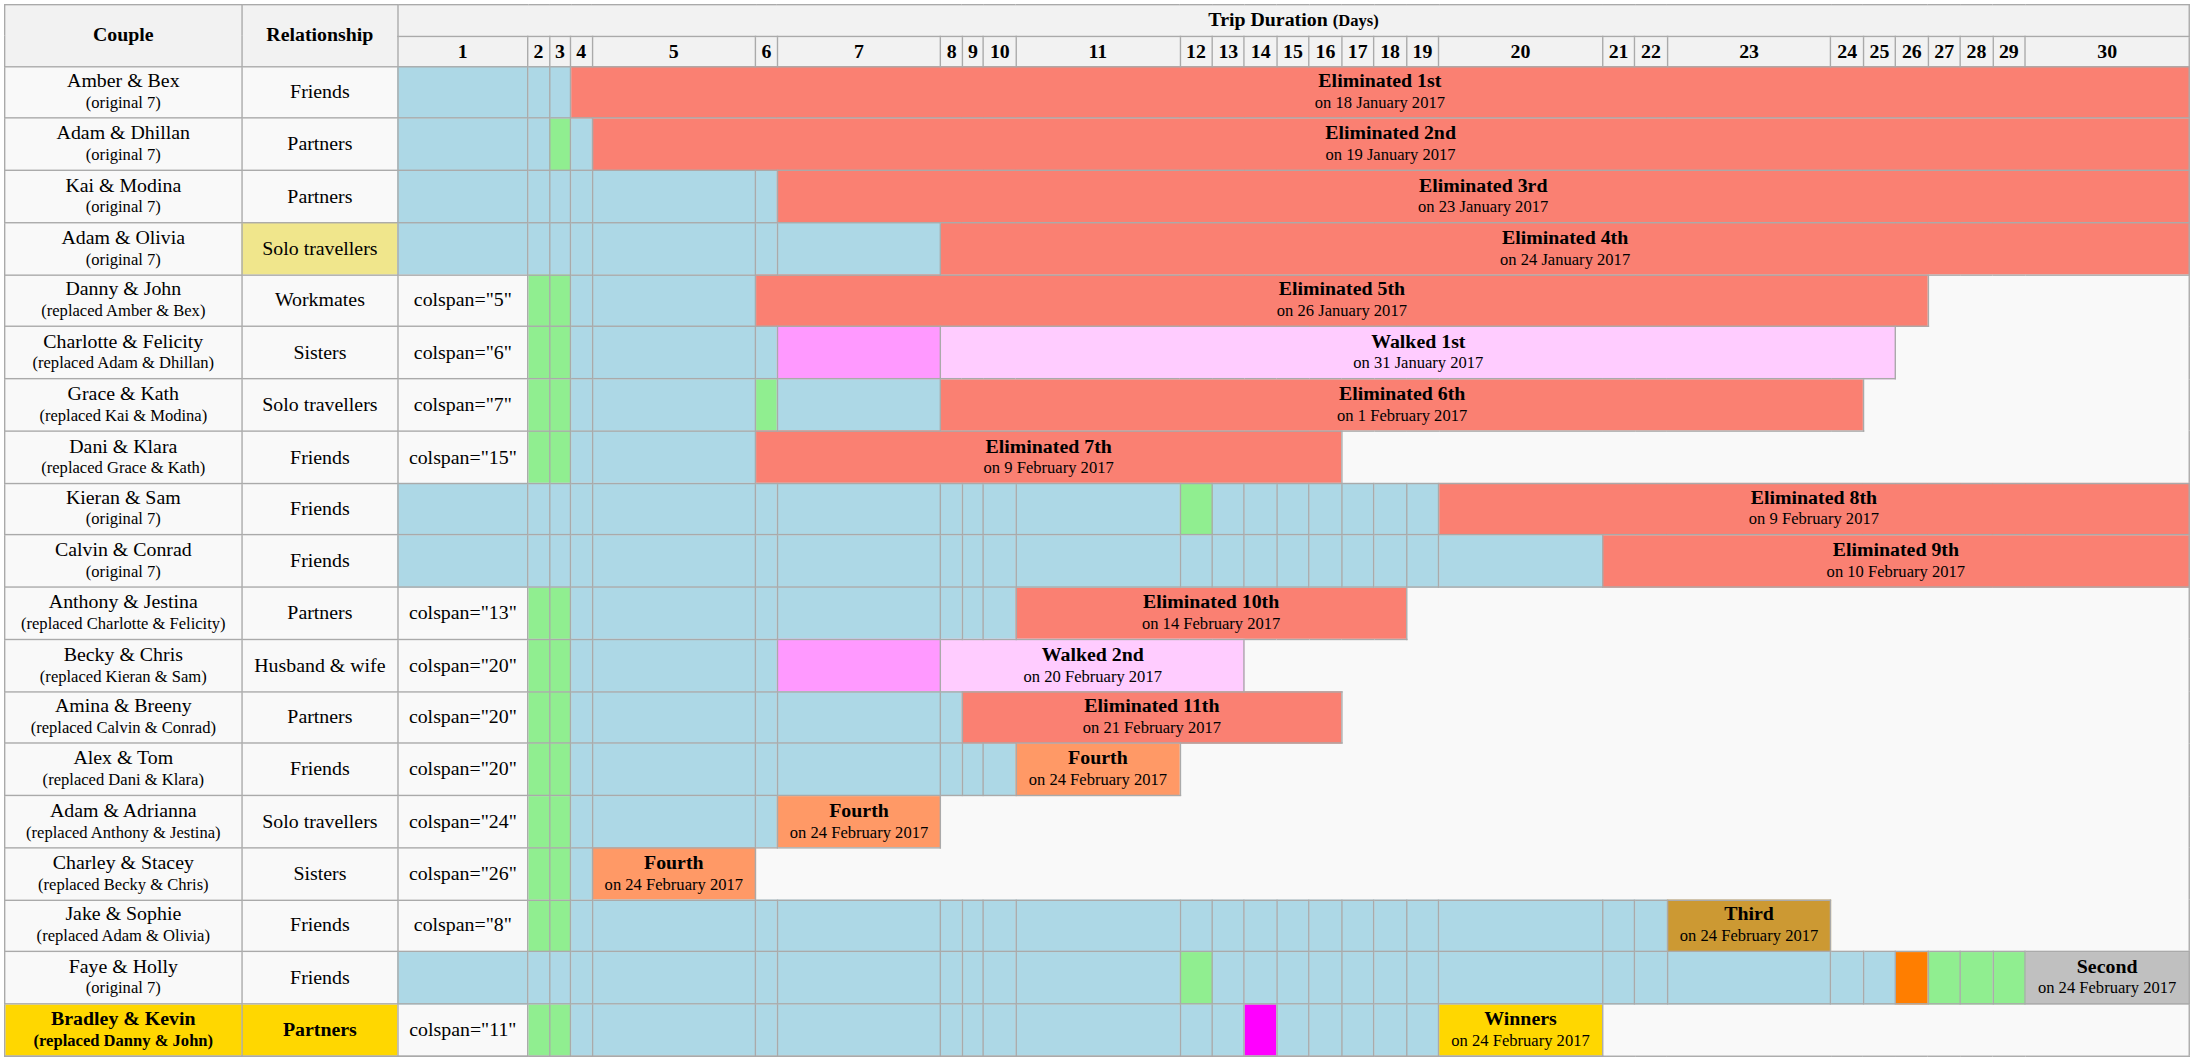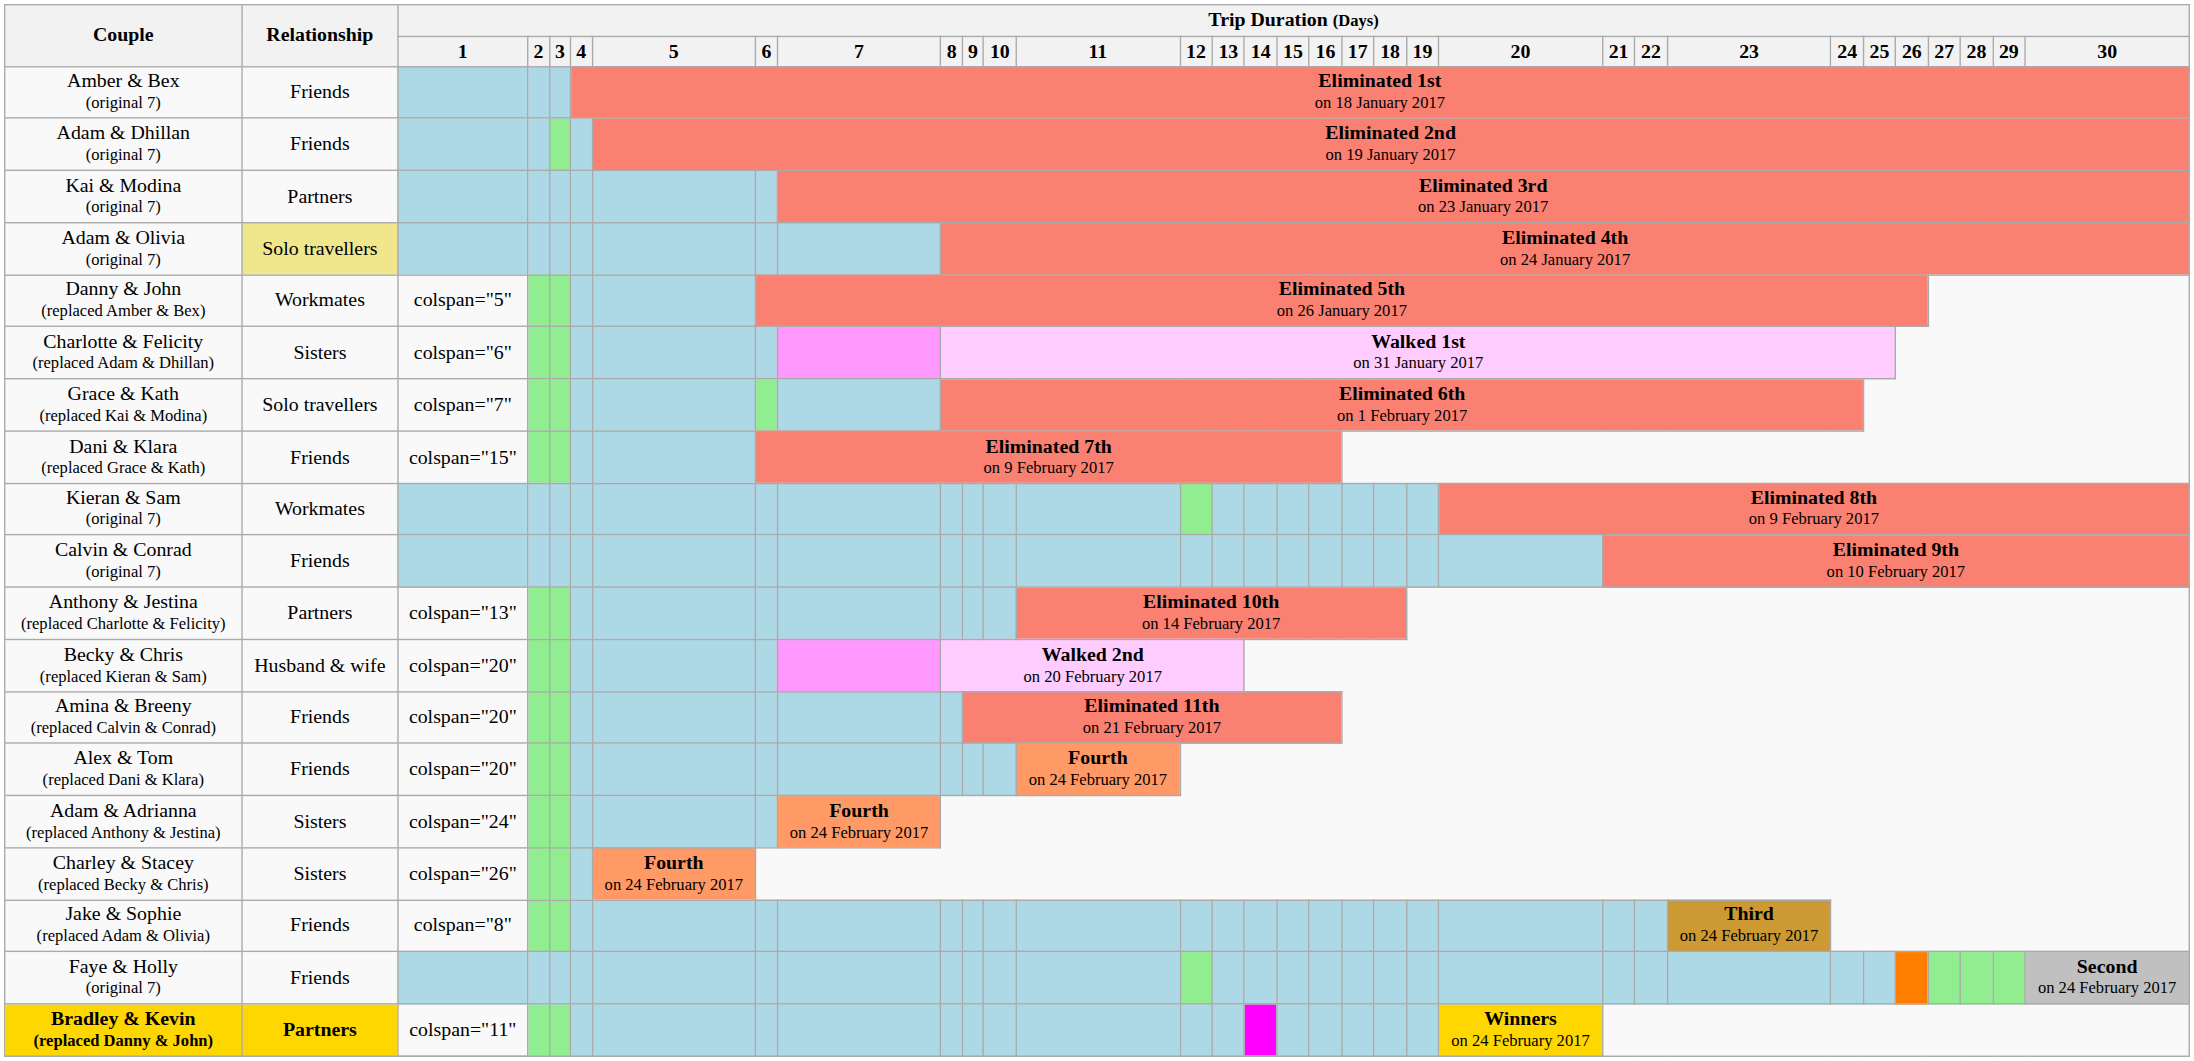(320, 144) Partners -> (320, 144) Friends
(320, 509) Friends -> (320, 509) Workmates
(320, 717) Partners -> (320, 717) Friends
(320, 821) Solo travellers -> (320, 821) Sisters
